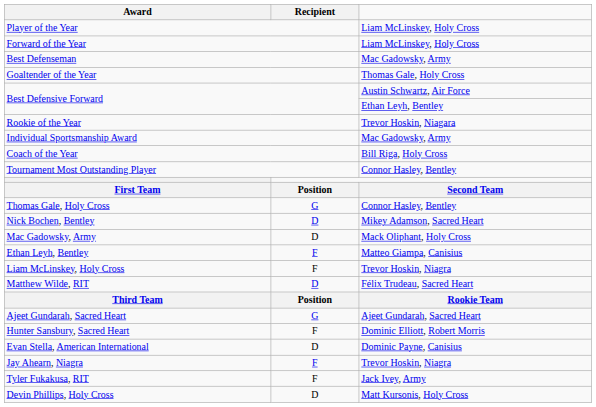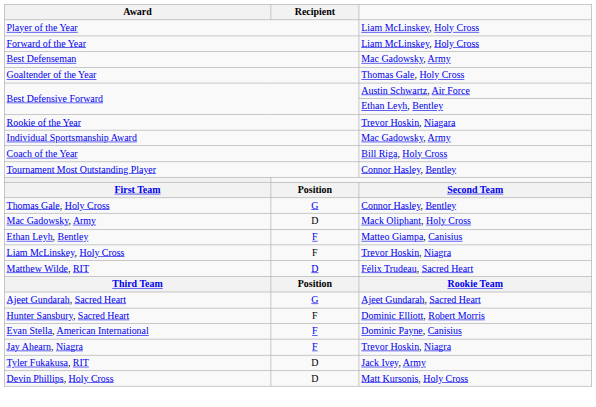- row: (51, 221)
(315, 347) D -> (315, 331) F
(315, 378) F -> (315, 363) D
